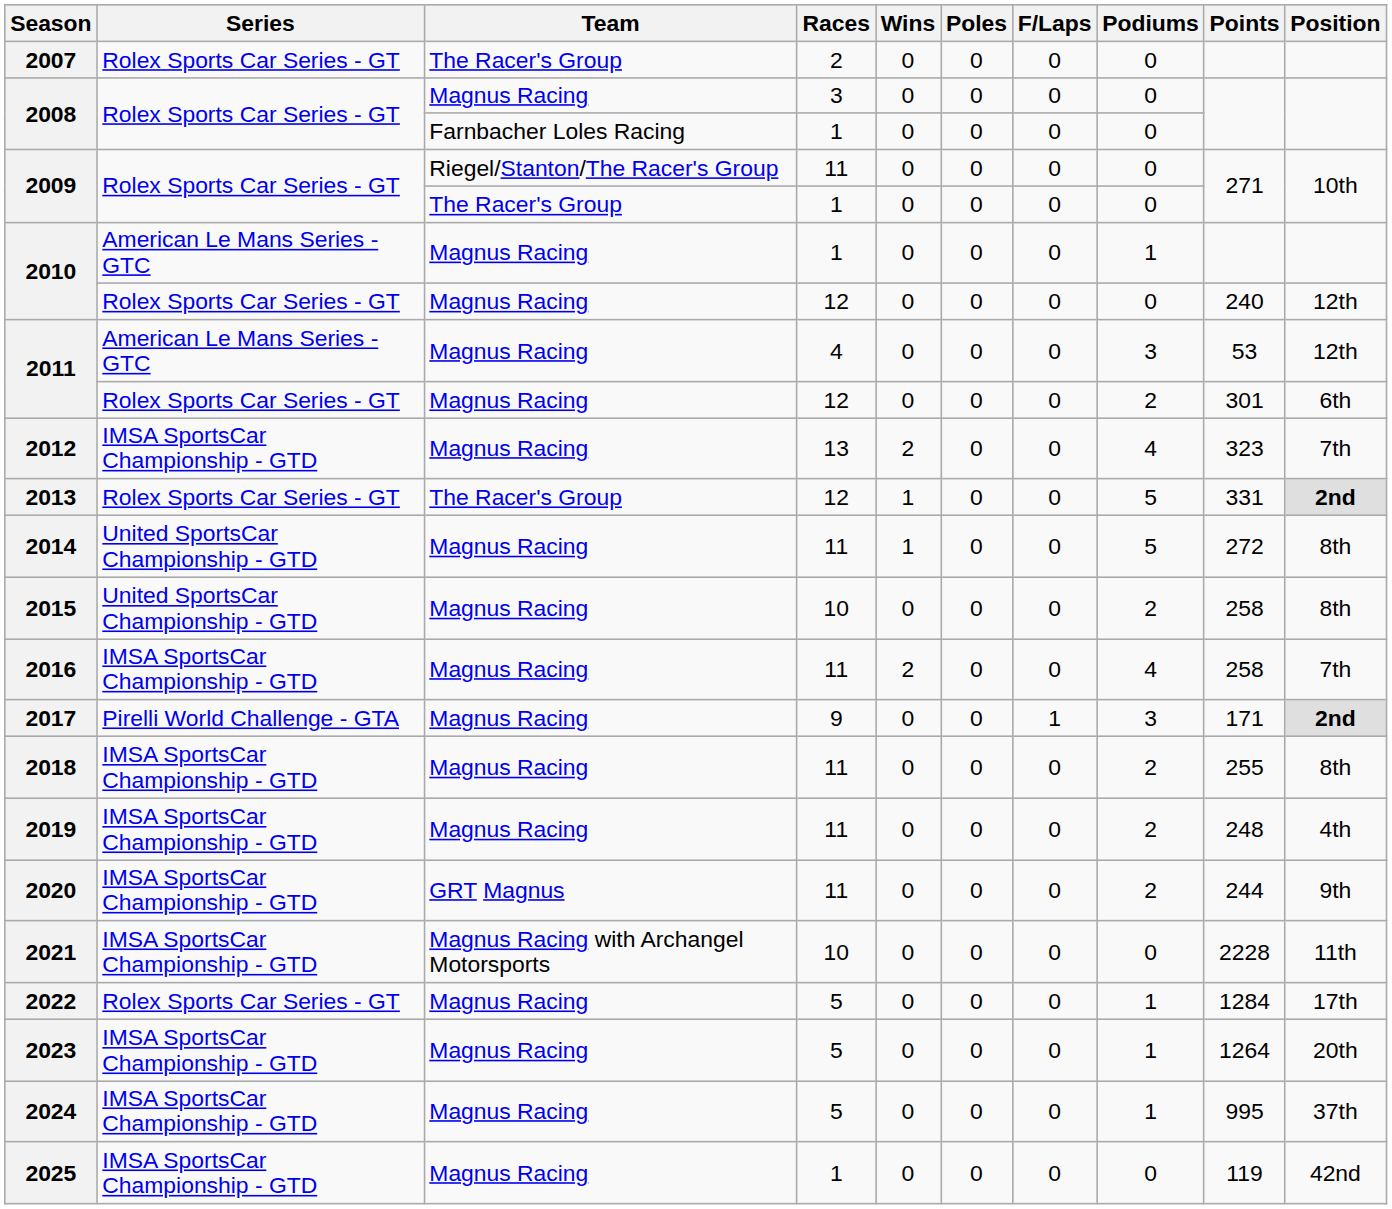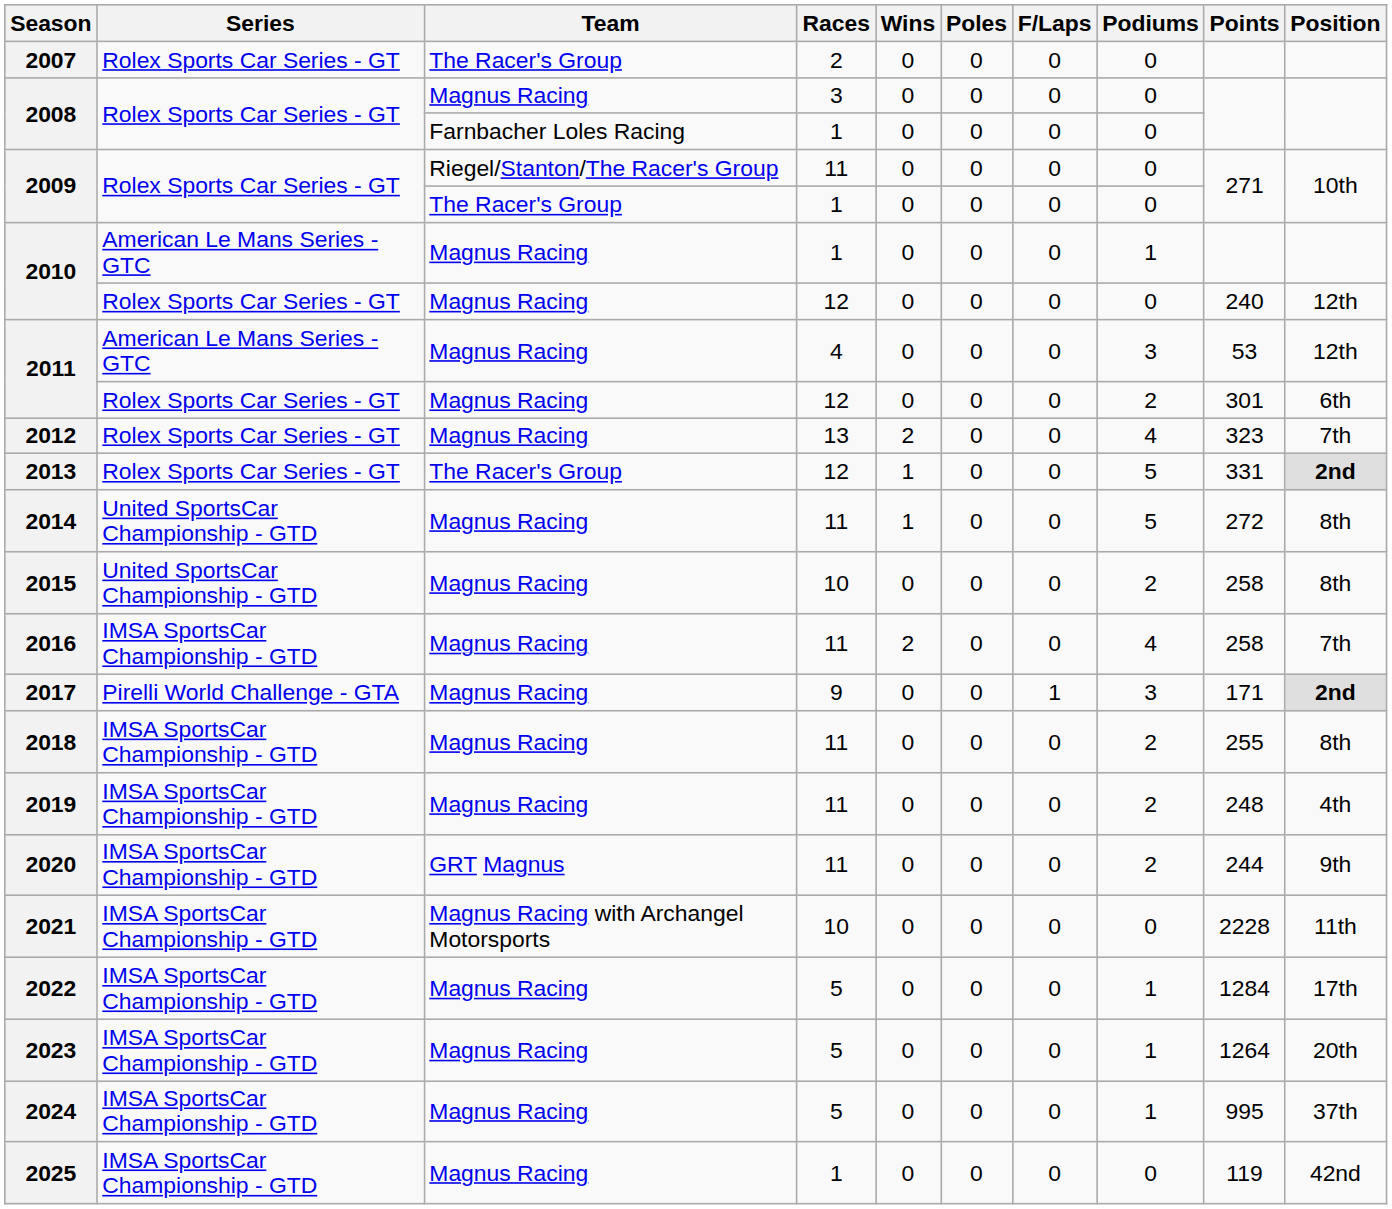(210, 449) IMSA SportsCar Championship - GTD -> (251, 436) Rolex Sports Car Series - GT
(251, 1001) Rolex Sports Car Series - GT -> (210, 988) IMSA SportsCar Championship - GTD
